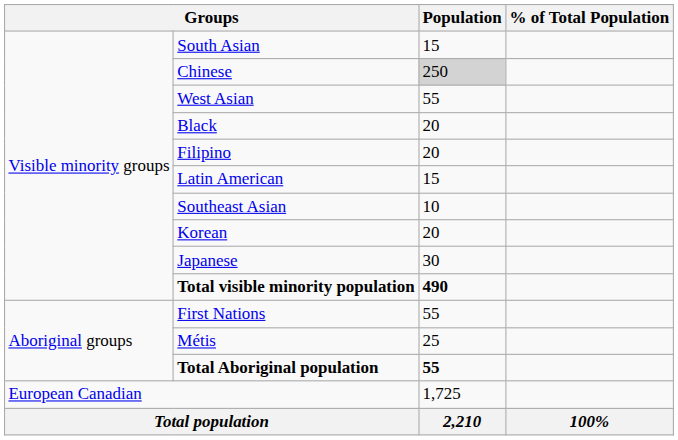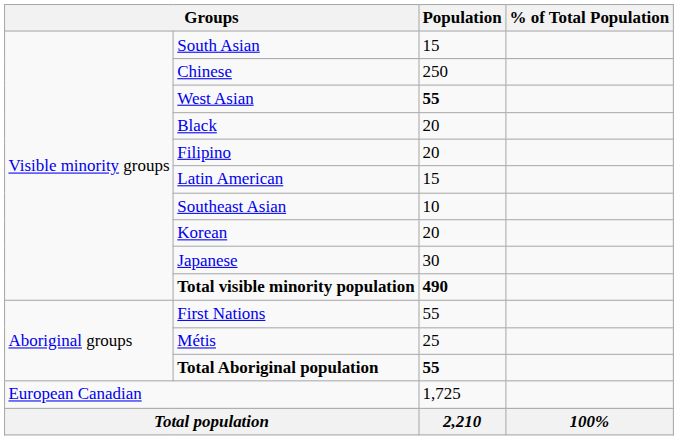(435, 71) lightgrey background -> (435, 71) no background
(431, 98) normal -> (431, 98) bold
